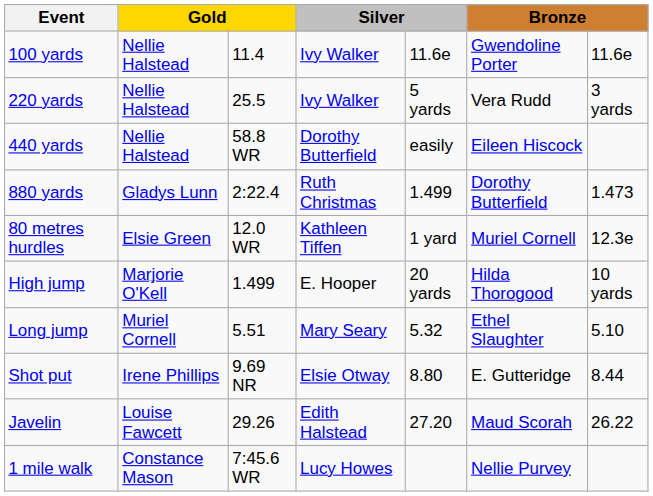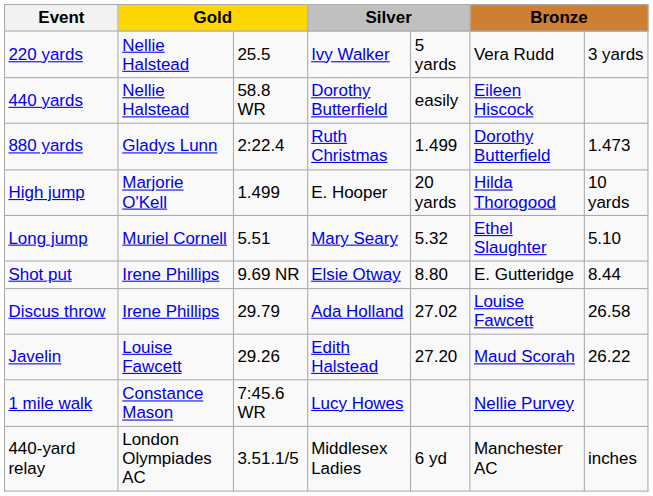- row: (46, 54)
- row: (46, 238)
+ row: (57, 311)
+ row: (42, 458)
